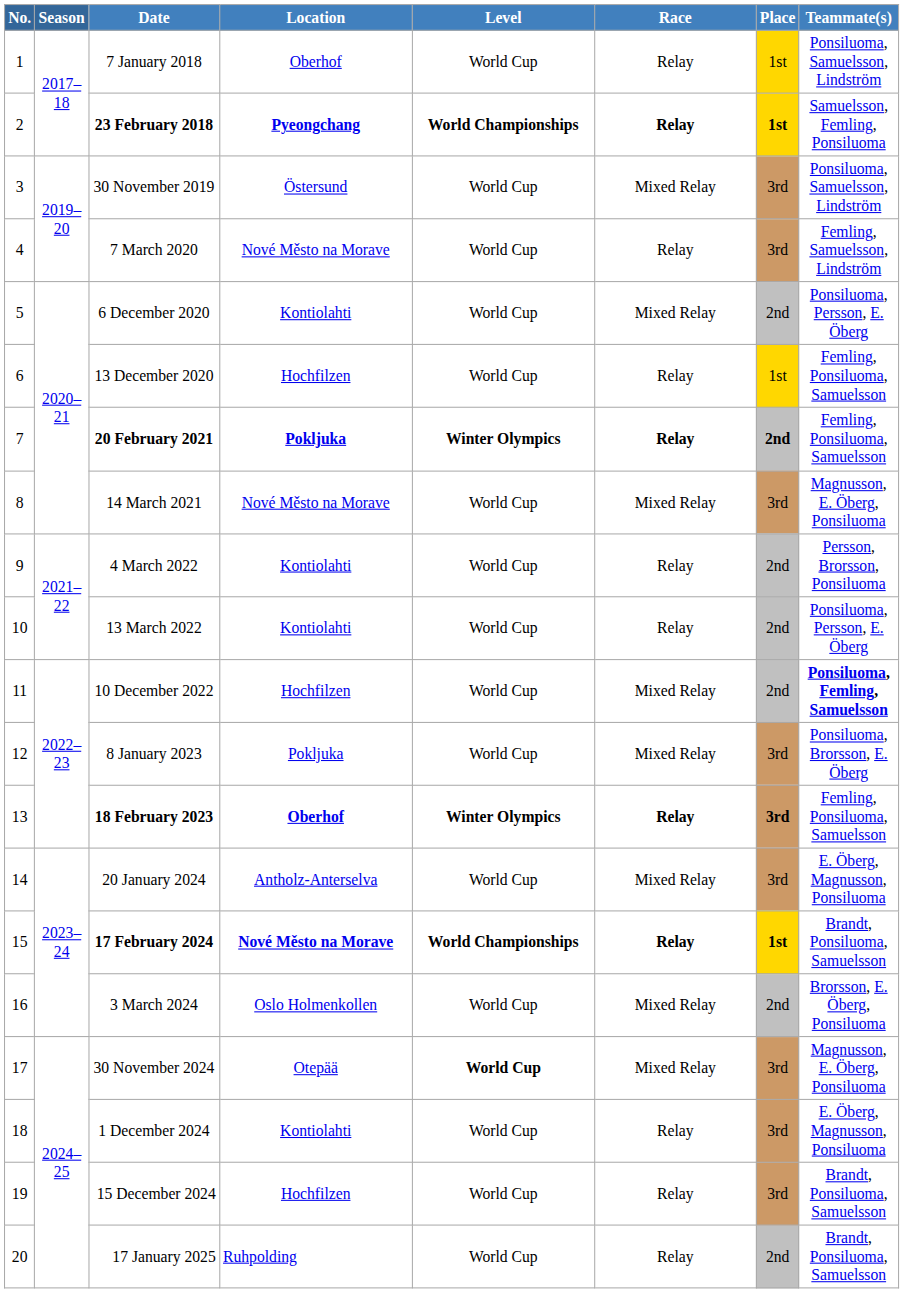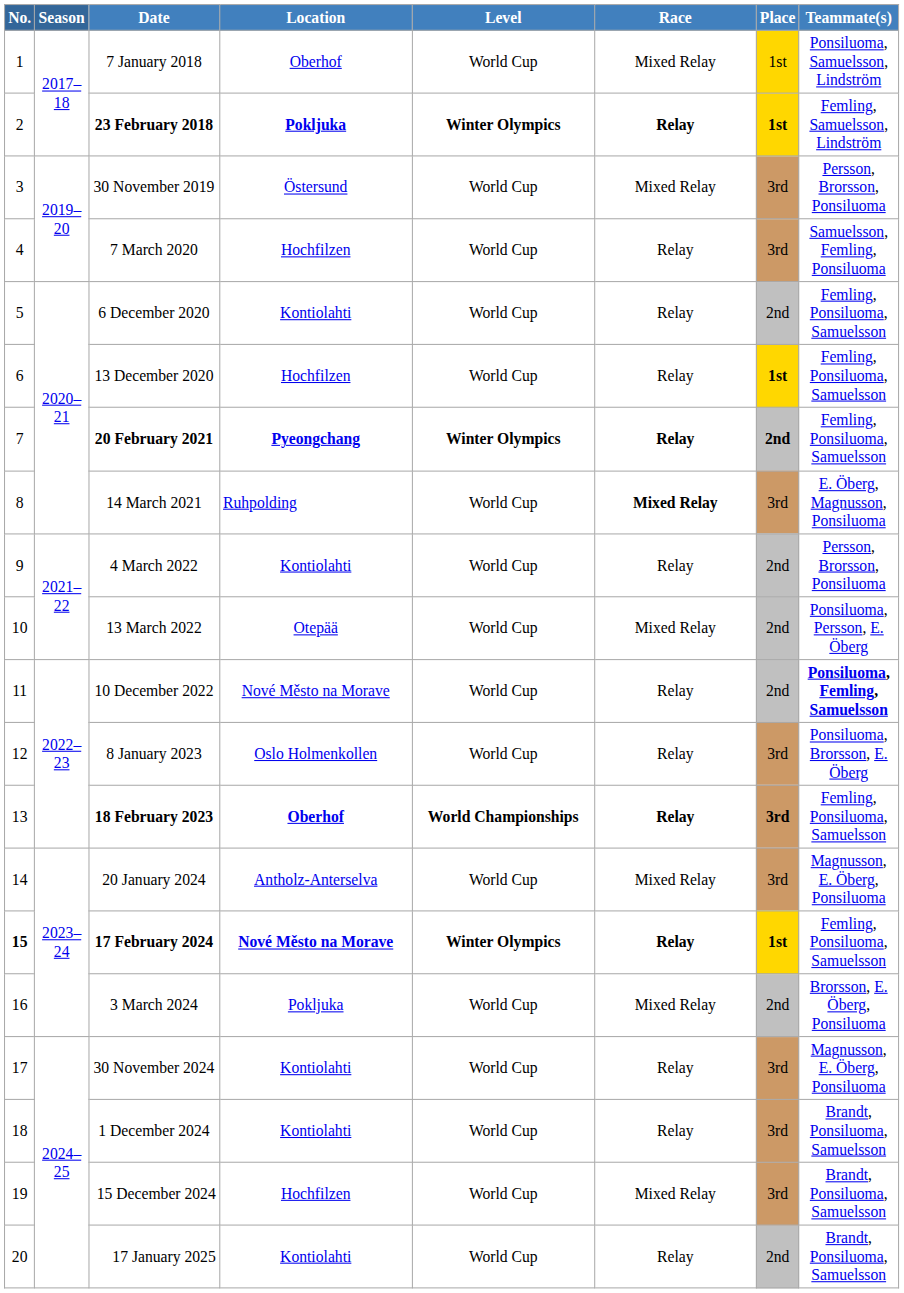(675, 61) Relay -> (675, 61) Mixed Relay
(316, 124) Pyeongchang -> (316, 124) Pokljuka
(503, 124) World Championships -> (503, 124) Winter Olympics
(849, 124) Samuelsson, Femling, Ponsiluoma -> (849, 124) Femling, Samuelsson, Lindström
(849, 187) Ponsiluoma, Samuelsson, Lindström -> (849, 187) Persson, Brorsson, Ponsiluoma
(316, 250) Nové Město na Morave -> (316, 250) Hochfilzen
(849, 250) Femling, Samuelsson, Lindström -> (849, 250) Samuelsson, Femling, Ponsiluoma
(675, 313) Mixed Relay -> (675, 313) Relay
(849, 313) Ponsiluoma, Persson, E. Öberg -> (849, 313) Femling, Ponsiluoma, Samuelsson
(778, 376) normal -> (778, 376) bold
(316, 439) Pokljuka -> (316, 439) Pyeongchang
(316, 502) Nové Město na Morave -> (260, 502) Ruhpolding
(675, 502) normal -> (675, 502) bold
(849, 502) Magnusson, E. Öberg, Ponsiluoma -> (849, 502) E. Öberg, Magnusson, Ponsiluoma
(316, 627) Kontiolahti -> (316, 627) Otepää
(675, 627) Relay -> (675, 627) Mixed Relay
(316, 690) Hochfilzen -> (316, 690) Nové Město na Morave
(675, 690) Mixed Relay -> (675, 690) Relay
(316, 753) Pokljuka -> (316, 753) Oslo Holmenkollen
(675, 753) Mixed Relay -> (675, 753) Relay
(503, 816) Winter Olympics -> (503, 816) World Championships
(849, 879) E. Öberg, Magnusson, Ponsiluoma -> (849, 879) Magnusson, E. Öberg, Ponsiluoma
(20, 942) normal -> (20, 942) bold
(503, 942) World Championships -> (503, 942) Winter Olympics
(849, 942) Brandt, Ponsiluoma, Samuelsson -> (849, 942) Femling, Ponsiluoma, Samuelsson
(316, 1005) Oslo Holmenkollen -> (316, 1005) Pokljuka
(316, 1068) Otepää -> (316, 1068) Kontiolahti
(503, 1068) bold -> (503, 1068) normal
(675, 1068) Mixed Relay -> (675, 1068) Relay
(849, 1131) E. Öberg, Magnusson, Ponsiluoma -> (849, 1131) Brandt, Ponsiluoma, Samuelsson
(675, 1194) Relay -> (675, 1194) Mixed Relay
(260, 1256) Ruhpolding -> (316, 1256) Kontiolahti
